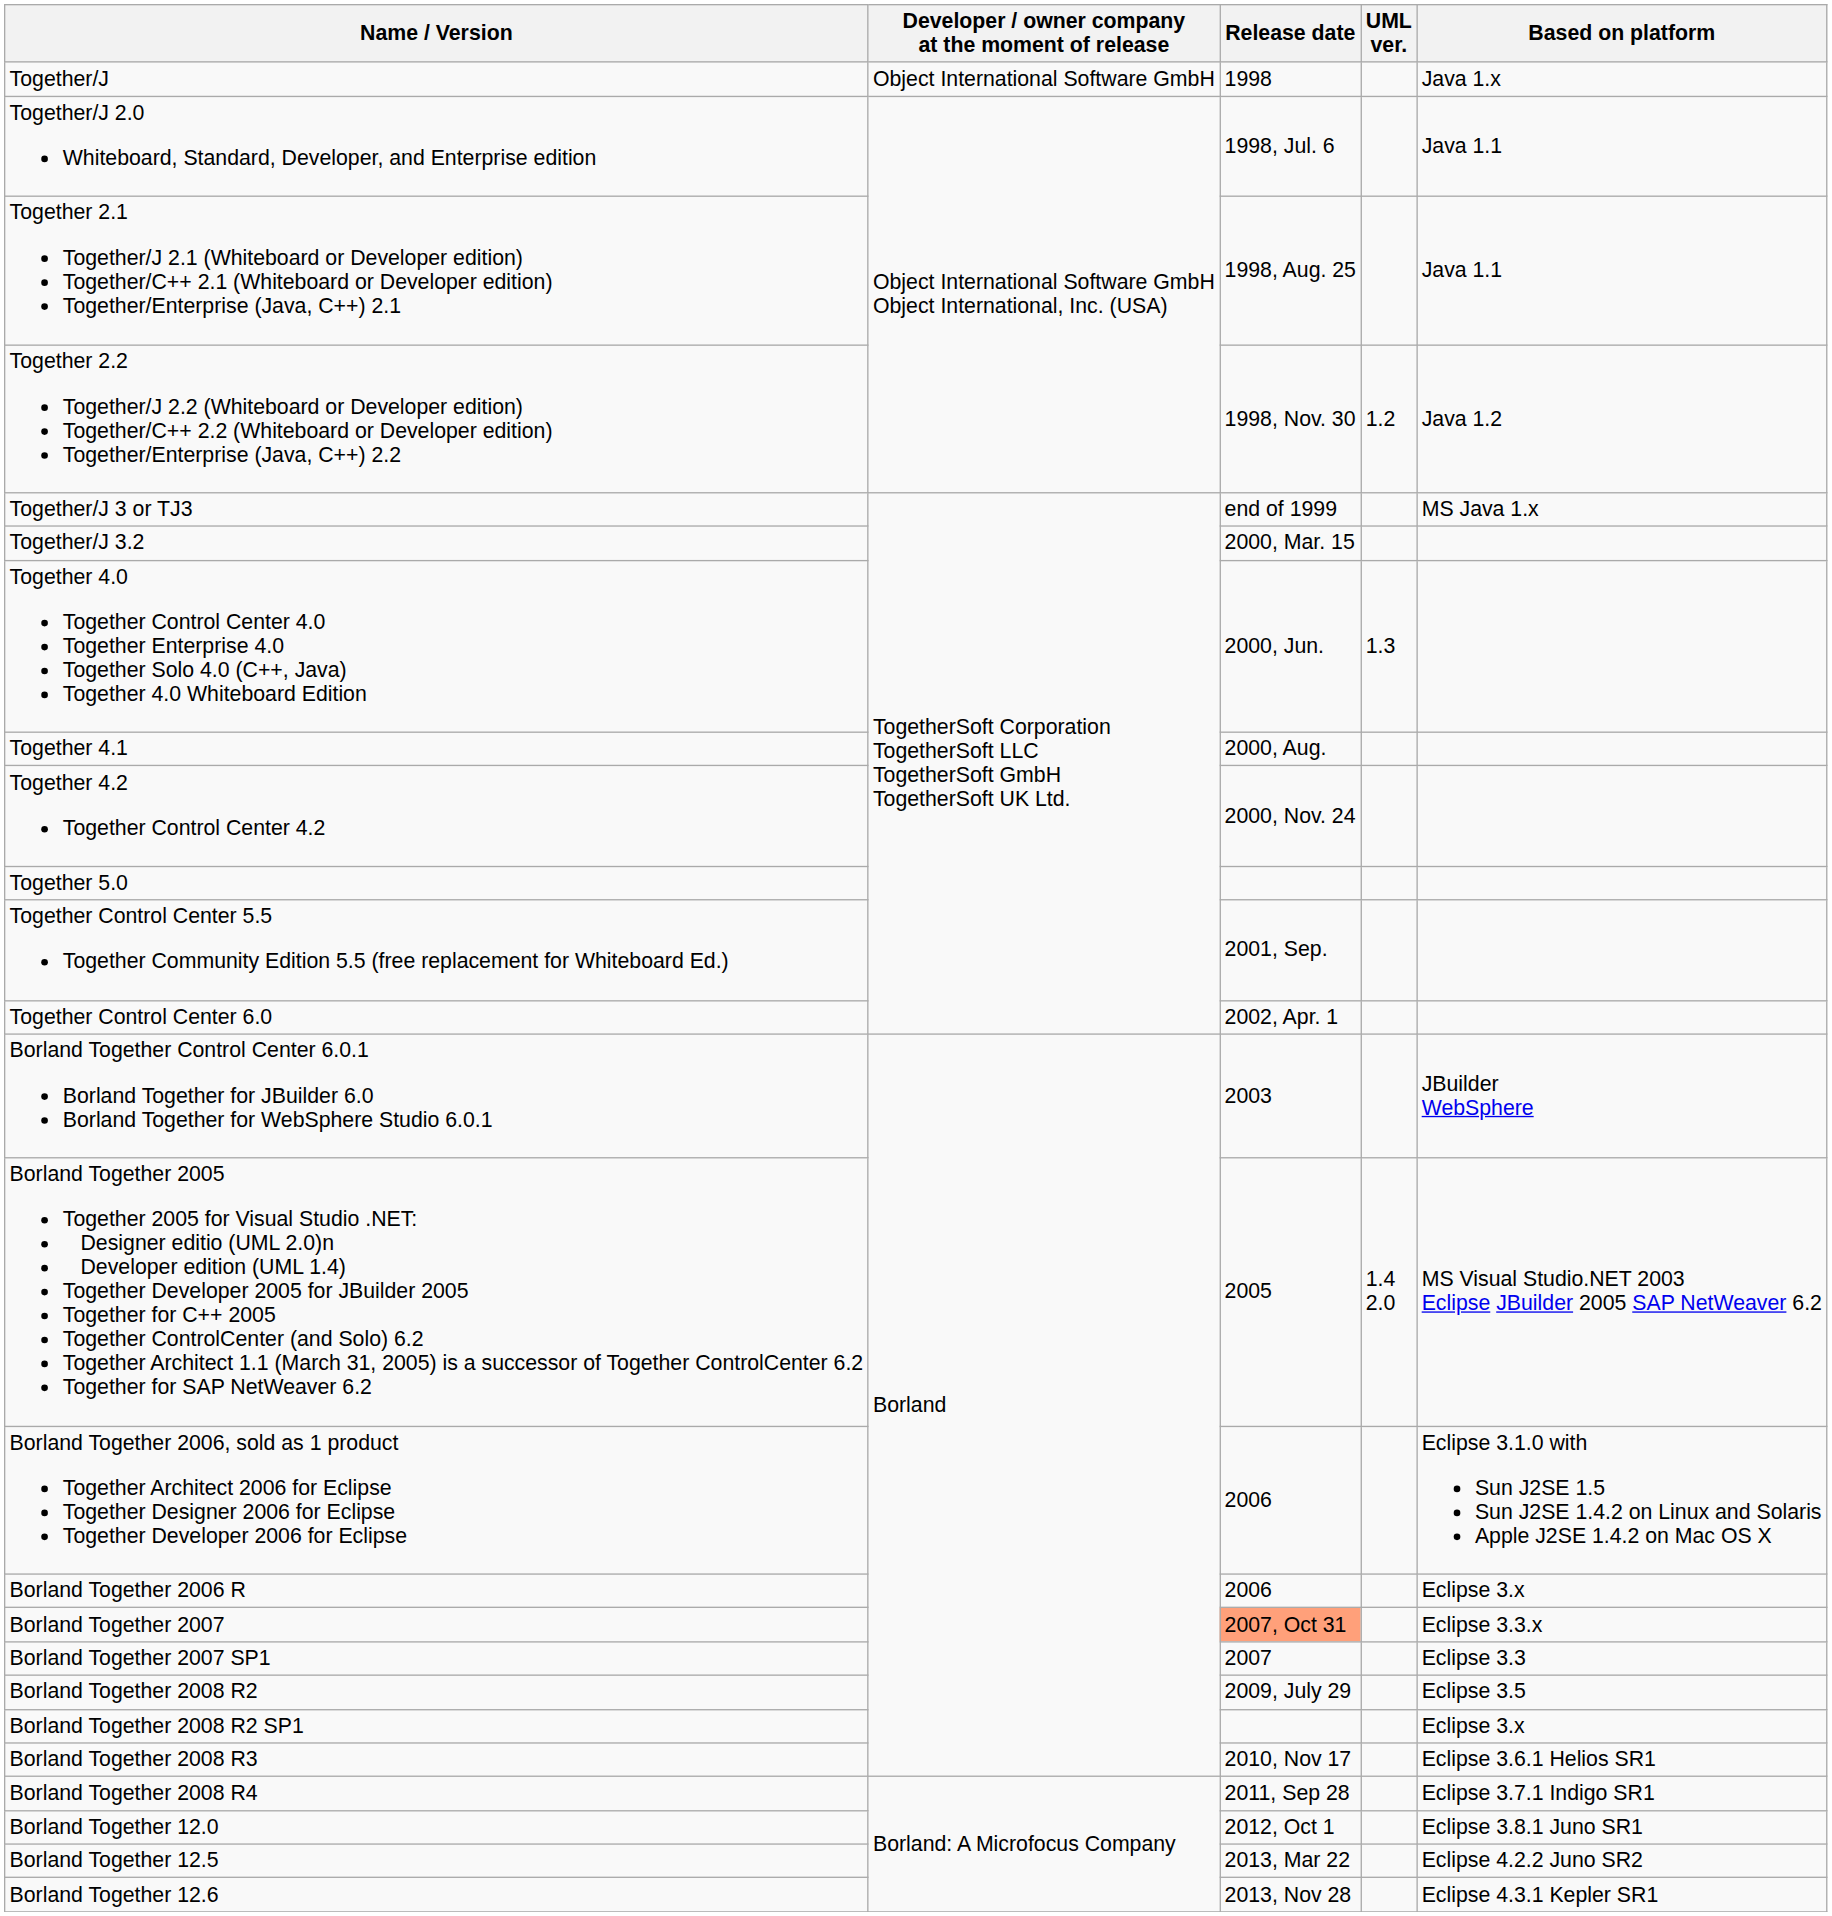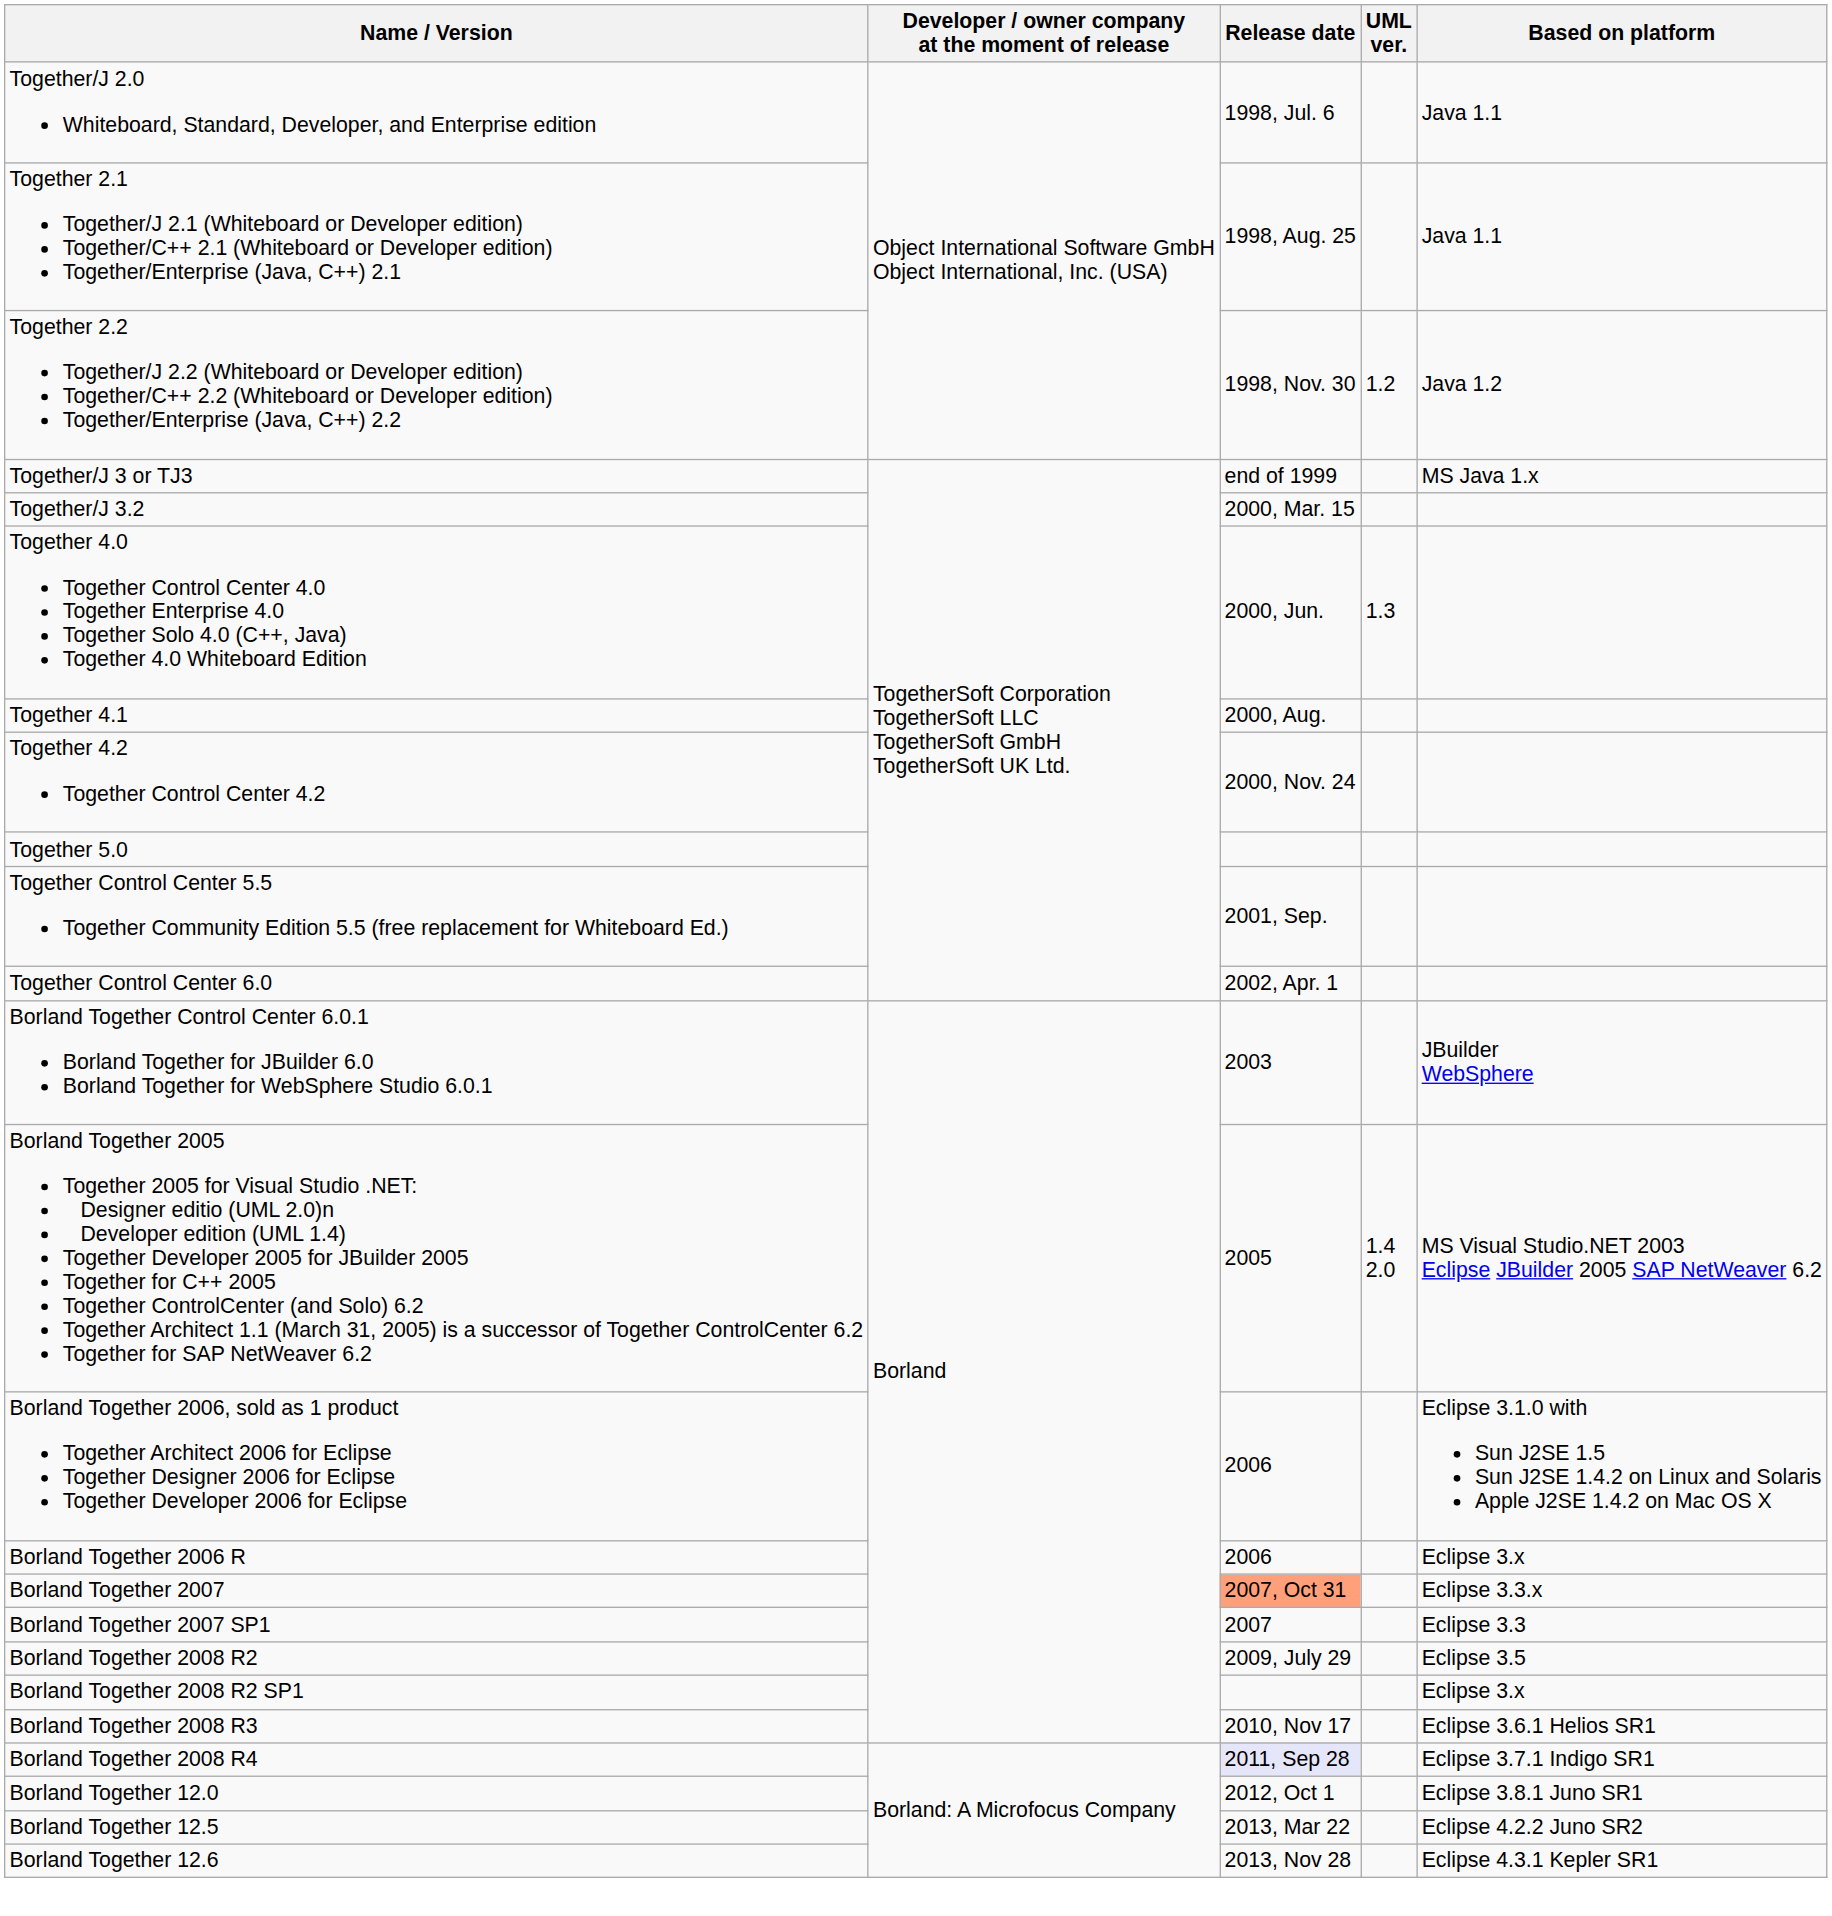- row: (59, 79)
(1287, 1793) no background -> (1287, 1759) lavender background
